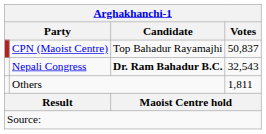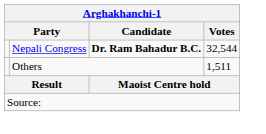- row: (60, 48)
(243, 66) 32,543 -> (222, 48) 32,544
(240, 84) 1,811 -> (219, 66) 1,511
